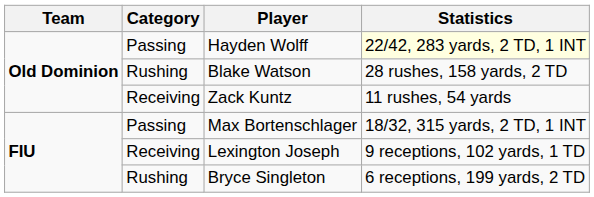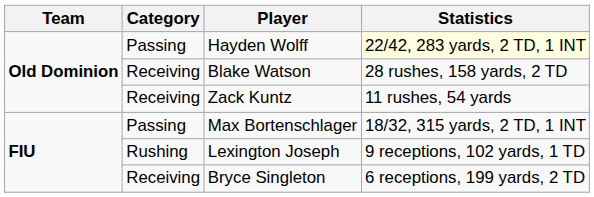(157, 71) Rushing -> (163, 71) Receiving
(163, 151) Receiving -> (157, 151) Rushing
(157, 178) Rushing -> (163, 178) Receiving
